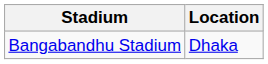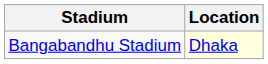(213, 44) no background -> (213, 44) lightyellow background
